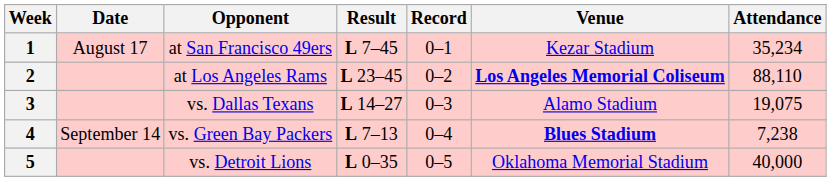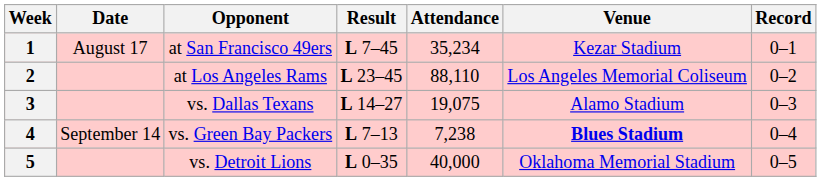columns swapped: (439, 18) <-> (777, 18)
(600, 76) bold -> (627, 76) normal
